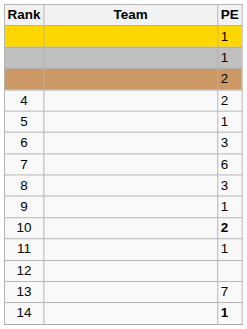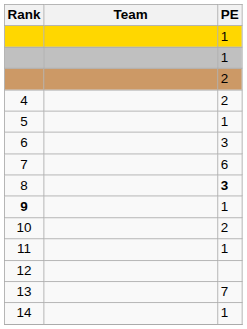(225, 185) normal -> (225, 185) bold
(24, 206) normal -> (24, 206) bold
(225, 228) bold -> (225, 228) normal
(225, 313) bold -> (225, 313) normal
